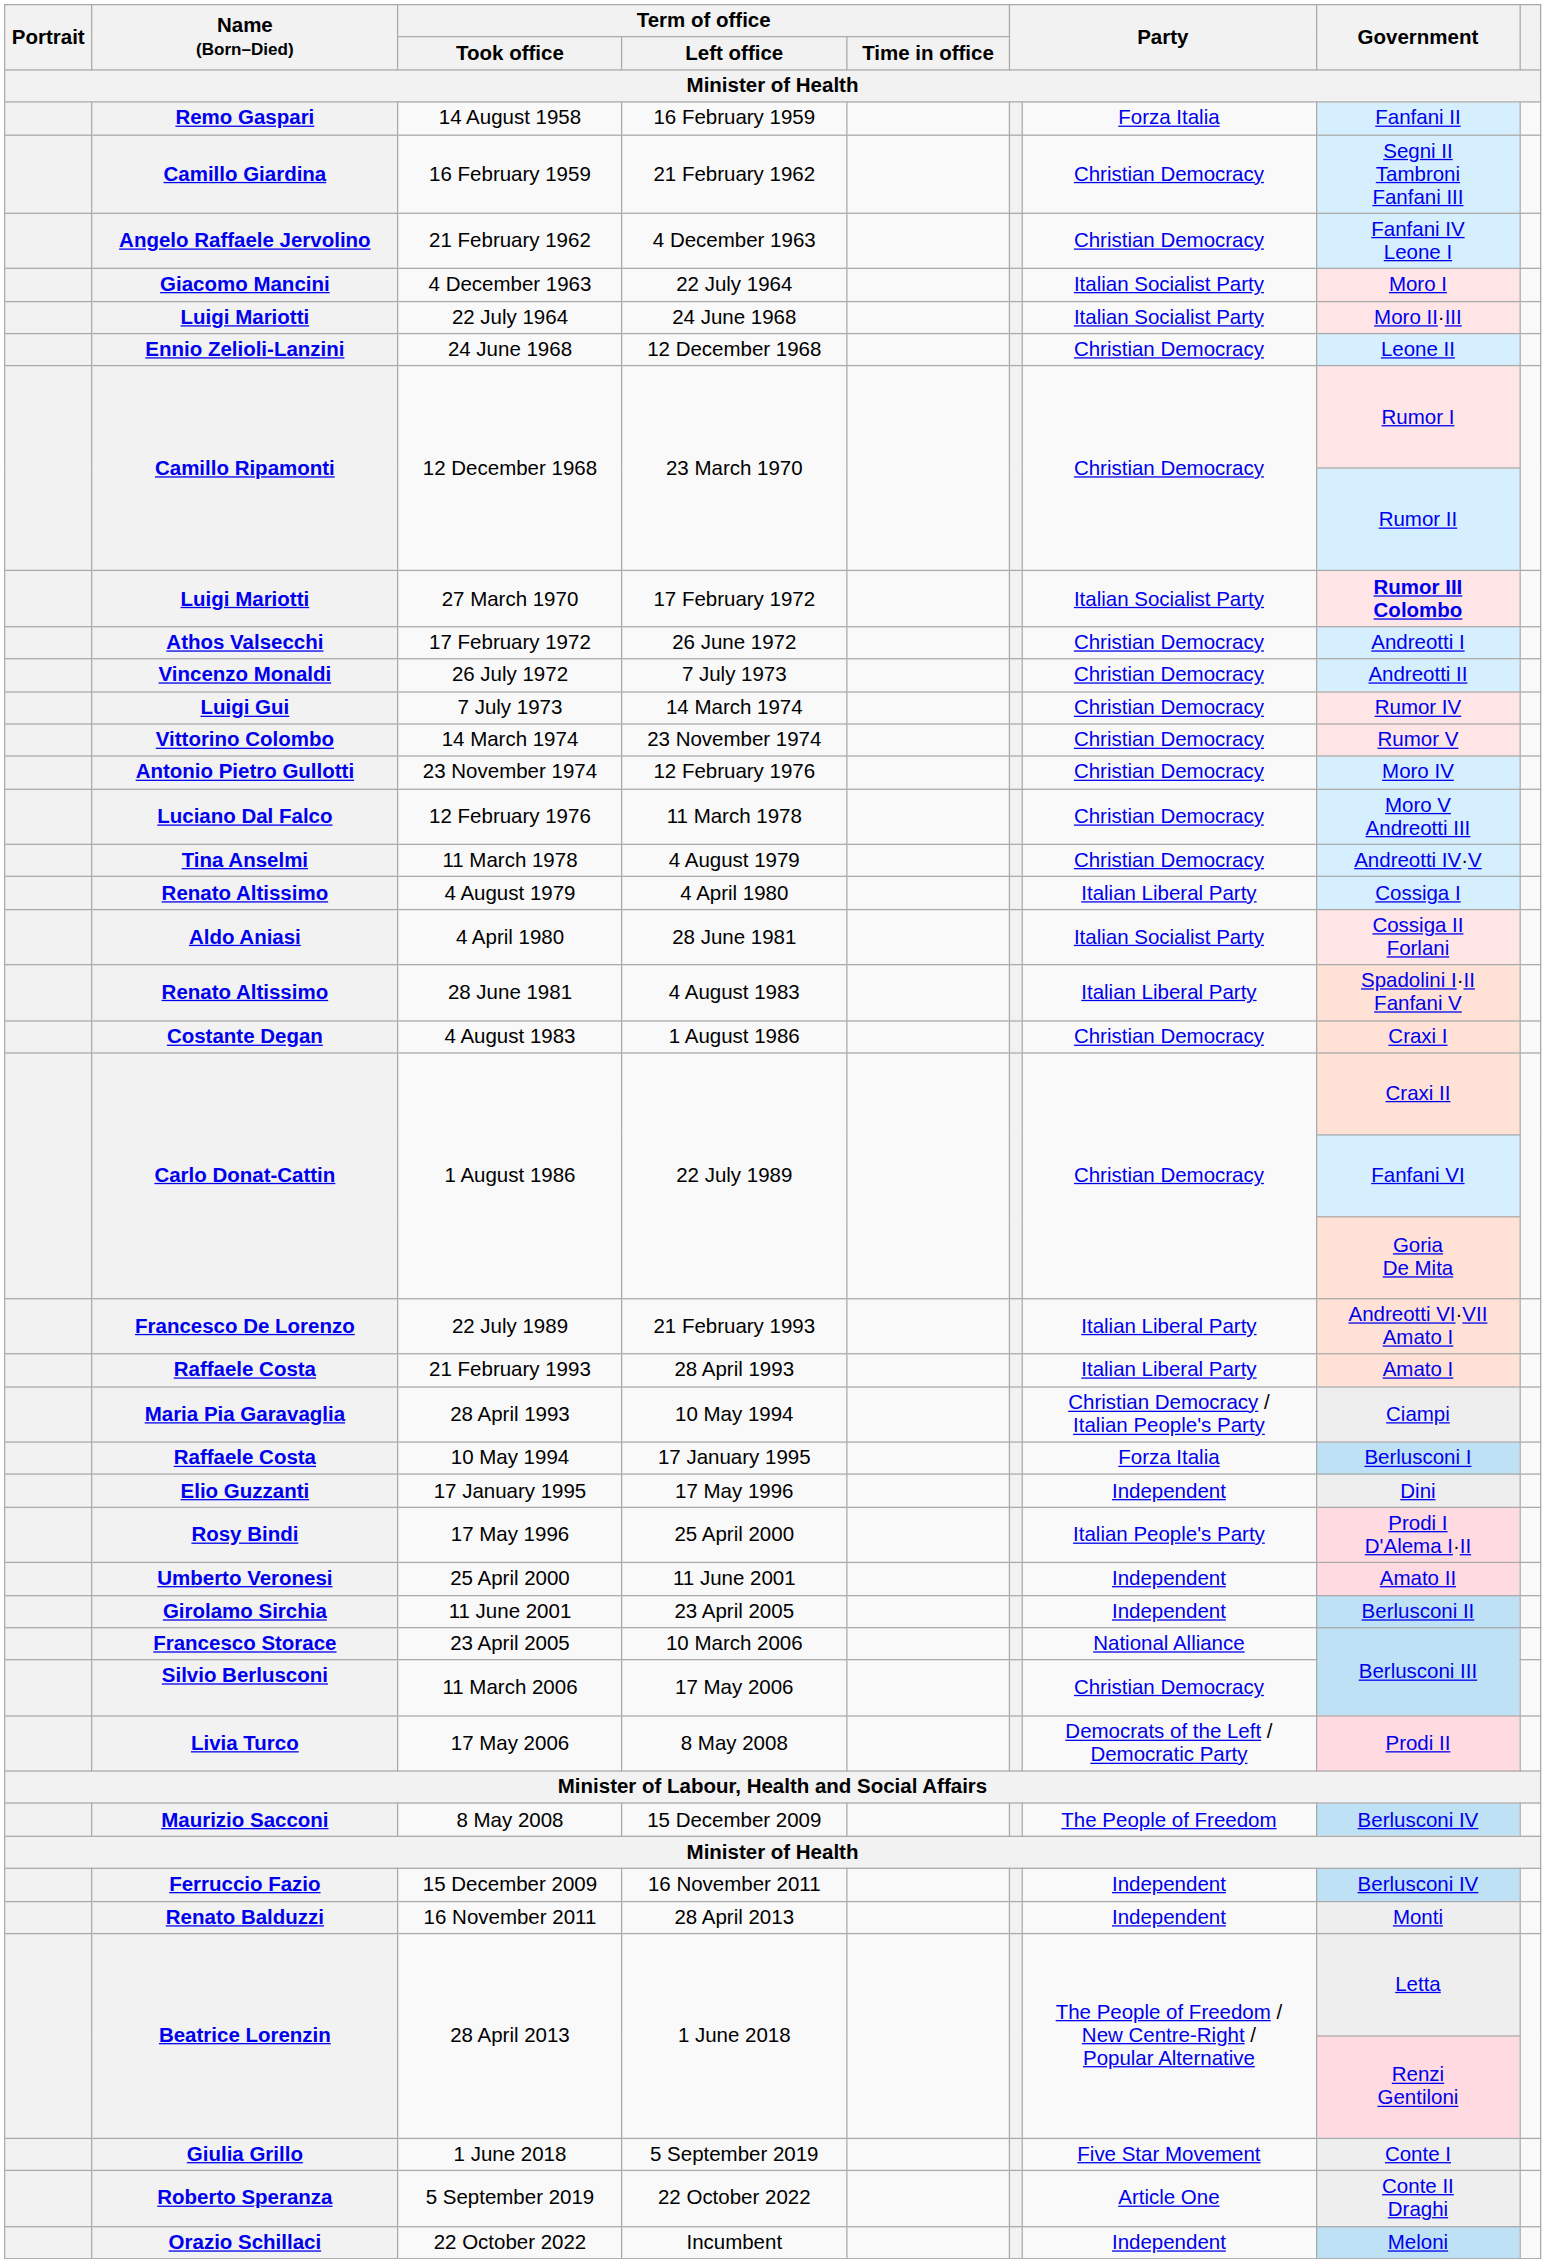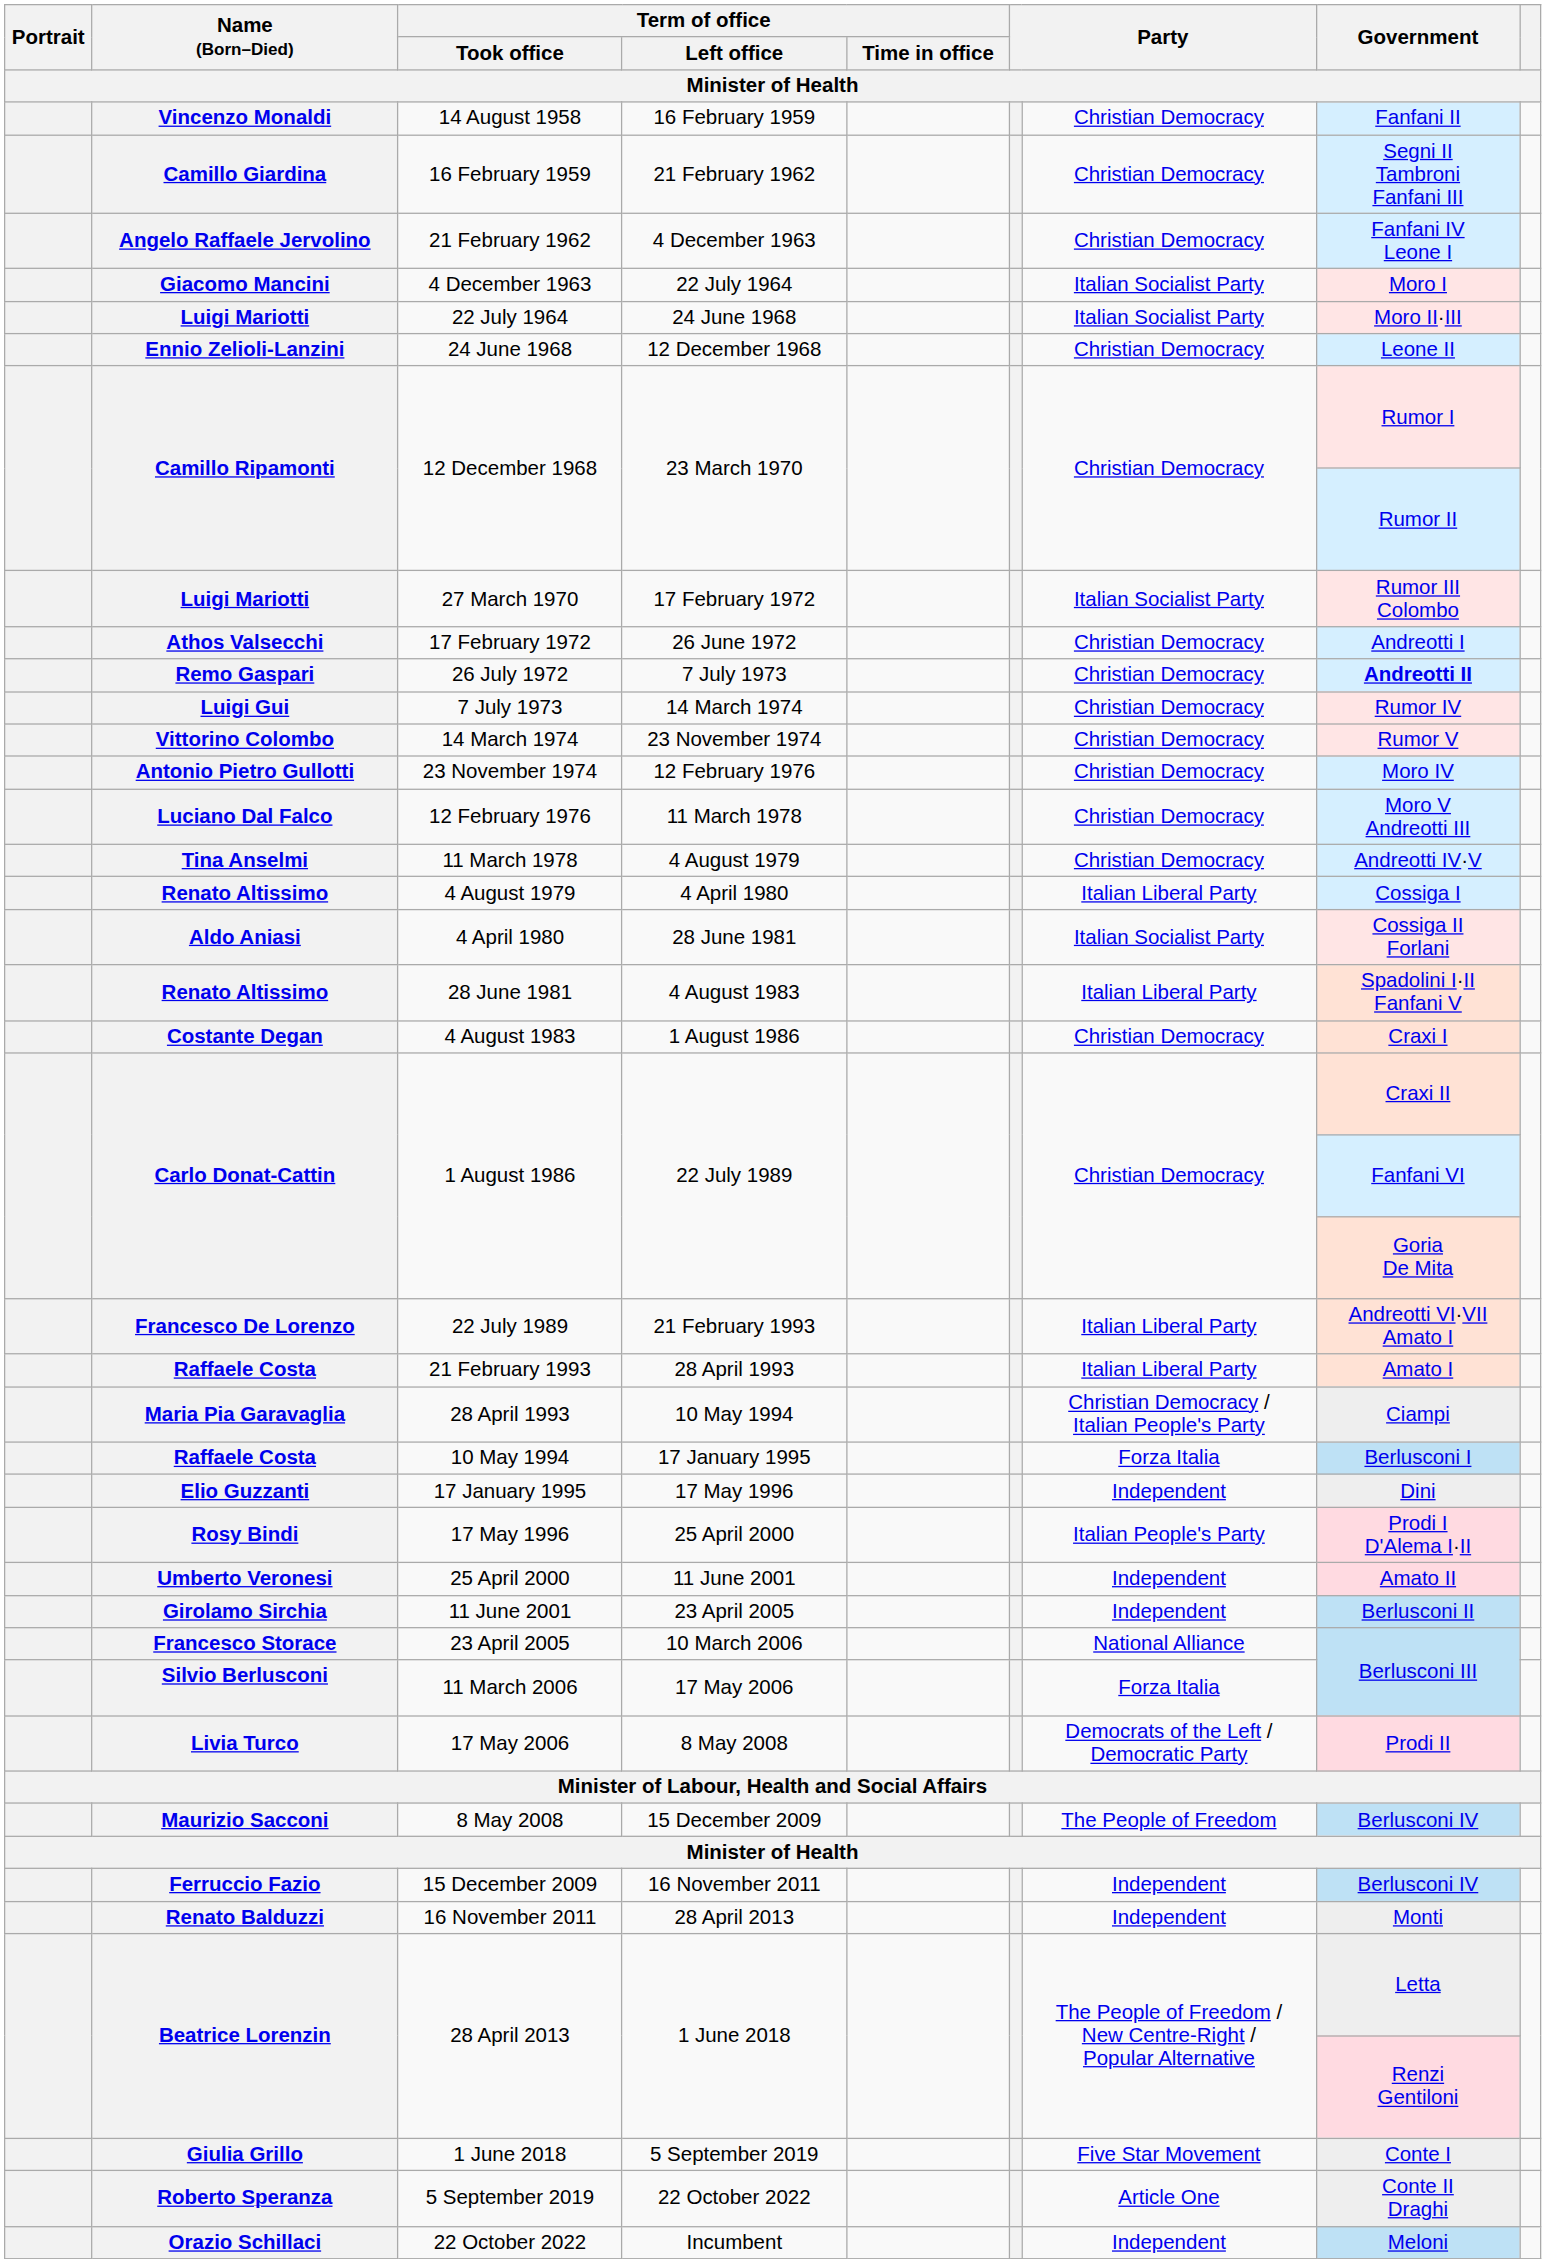(245, 118) Remo Gaspari -> (245, 118) Vincenzo Monaldi
(1169, 118) Forza Italia -> (1169, 118) Christian Democracy
(1418, 598) bold -> (1418, 598) normal
(245, 674) Vincenzo Monaldi -> (245, 674) Remo Gaspari
(1418, 674) normal -> (1418, 674) bold
(1169, 1687) Christian Democracy -> (1169, 1687) Forza Italia
